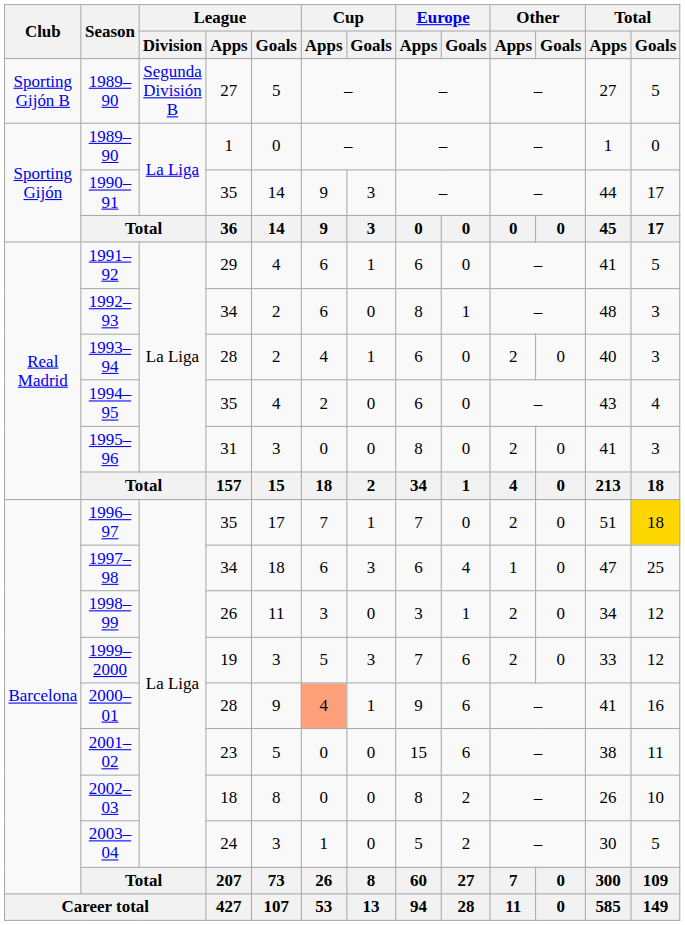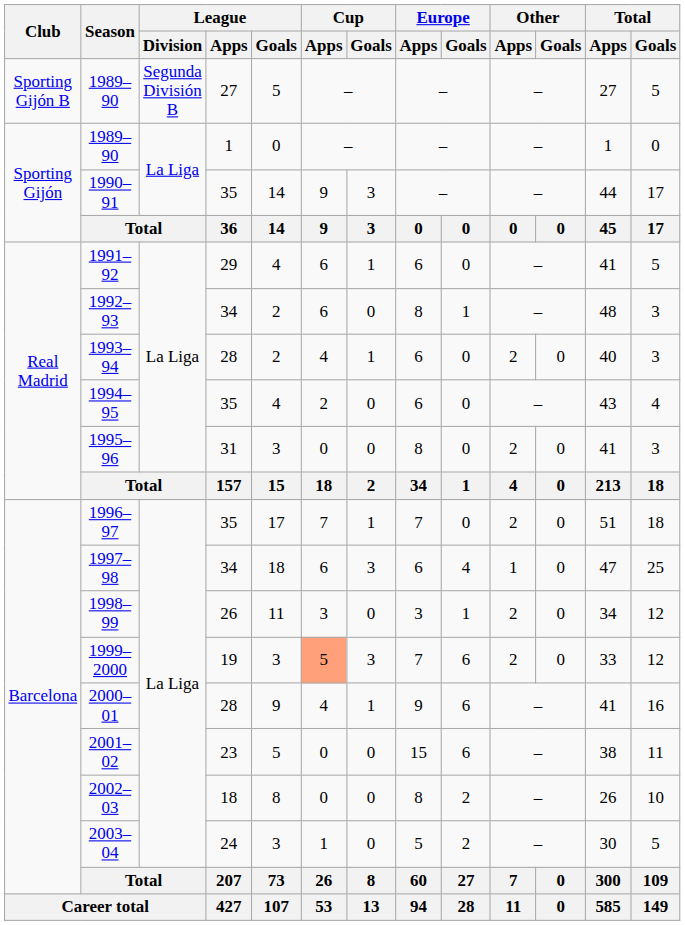(656, 521) gold background -> (656, 521) no background
(324, 659) no background -> (324, 659) lightsalmon background
(324, 705) lightsalmon background -> (324, 705) no background
